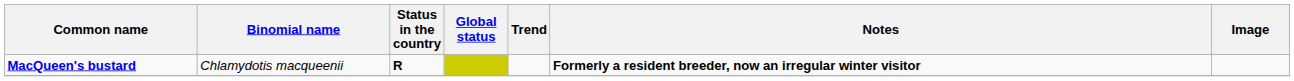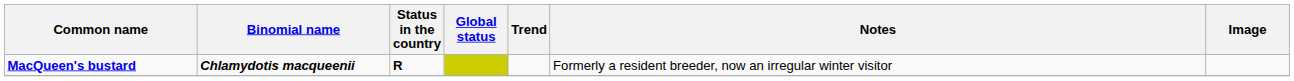(272, 65) normal -> (277, 65) bold
(737, 65) bold -> (723, 65) normal
